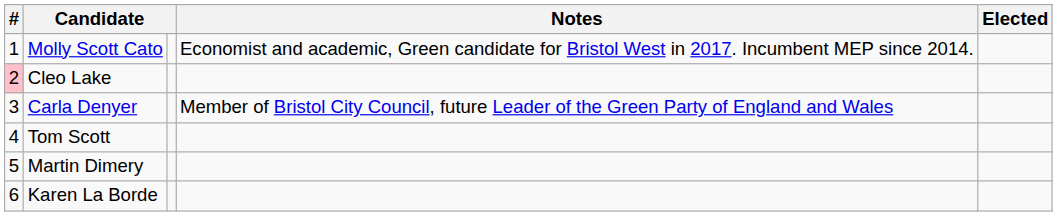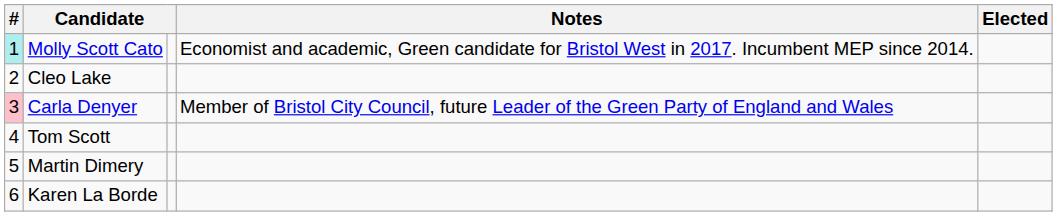(14, 48) no background -> (14, 48) paleturquoise background
(14, 78) pink background -> (14, 78) no background
(14, 107) no background -> (14, 107) pink background
